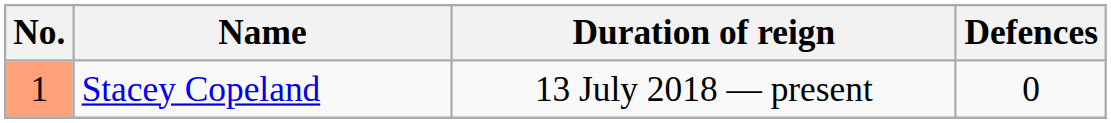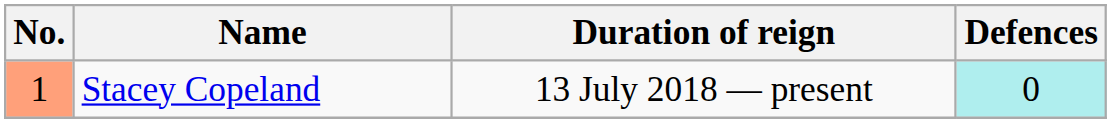(1031, 88) no background -> (1031, 88) paleturquoise background
